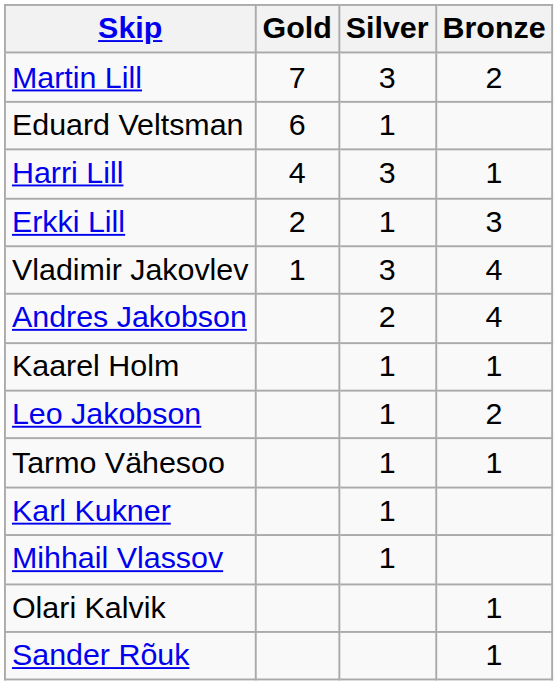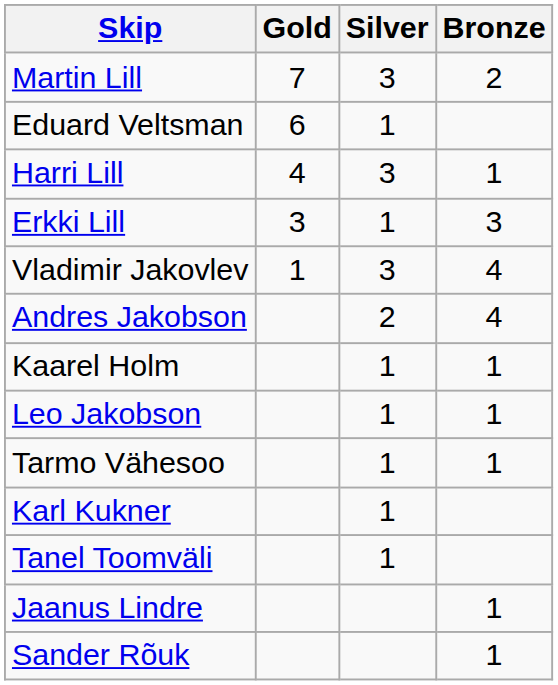(297, 221) 2 -> (297, 221) 3
(494, 414) 2 -> (494, 414) 1
+ row: (112, 558)
- row: (118, 558)
- row: (89, 607)
+ row: (107, 607)
